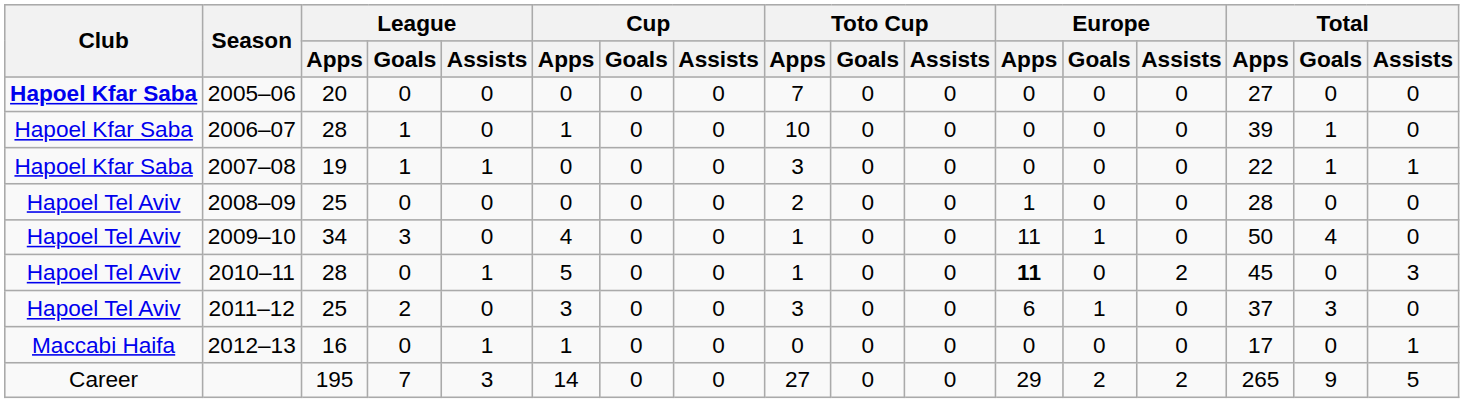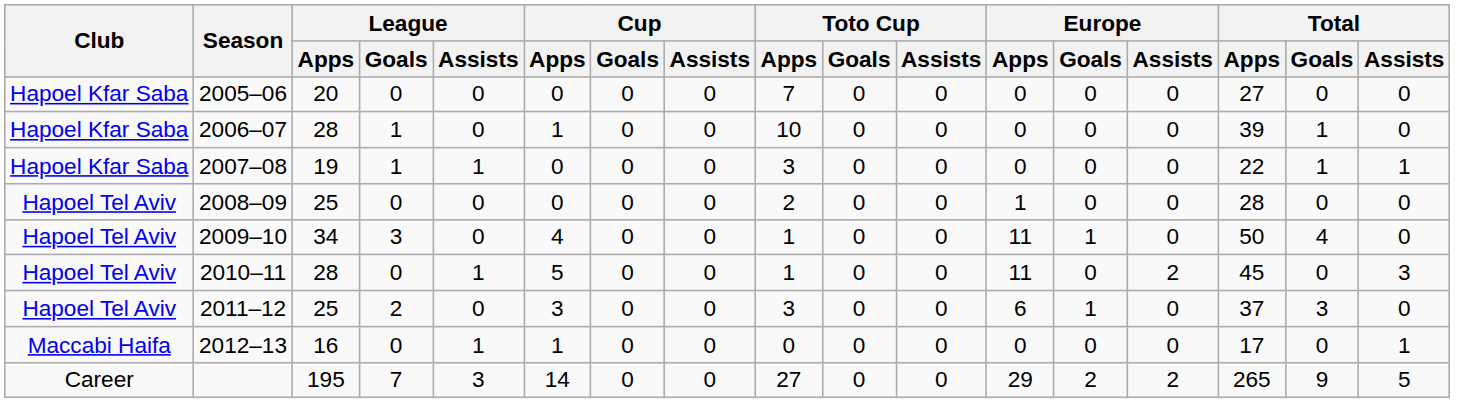(104, 94) bold -> (99, 94) normal
(1029, 273) bold -> (1020, 273) normal
